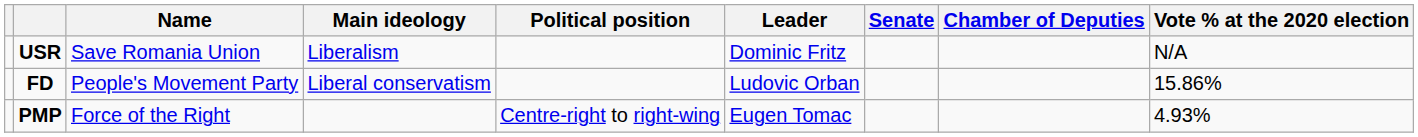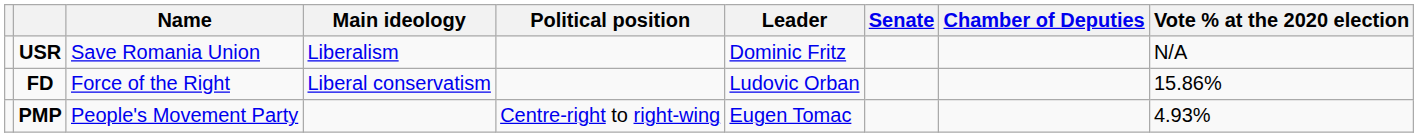(185, 83) People's Movement Party -> (150, 83) Force of the Right
(150, 115) Force of the Right -> (185, 115) People's Movement Party
